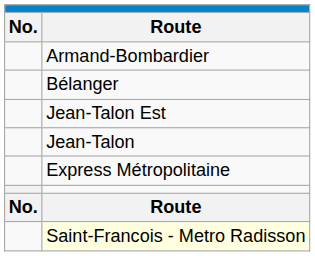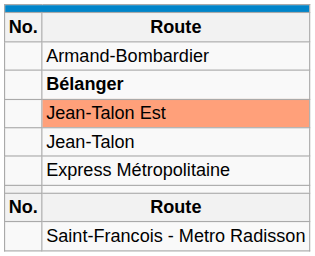(82, 84) normal -> (85, 84) bold
(106, 113) no background -> (106, 113) lightsalmon background
(176, 236) lightyellow background -> (176, 236) no background
